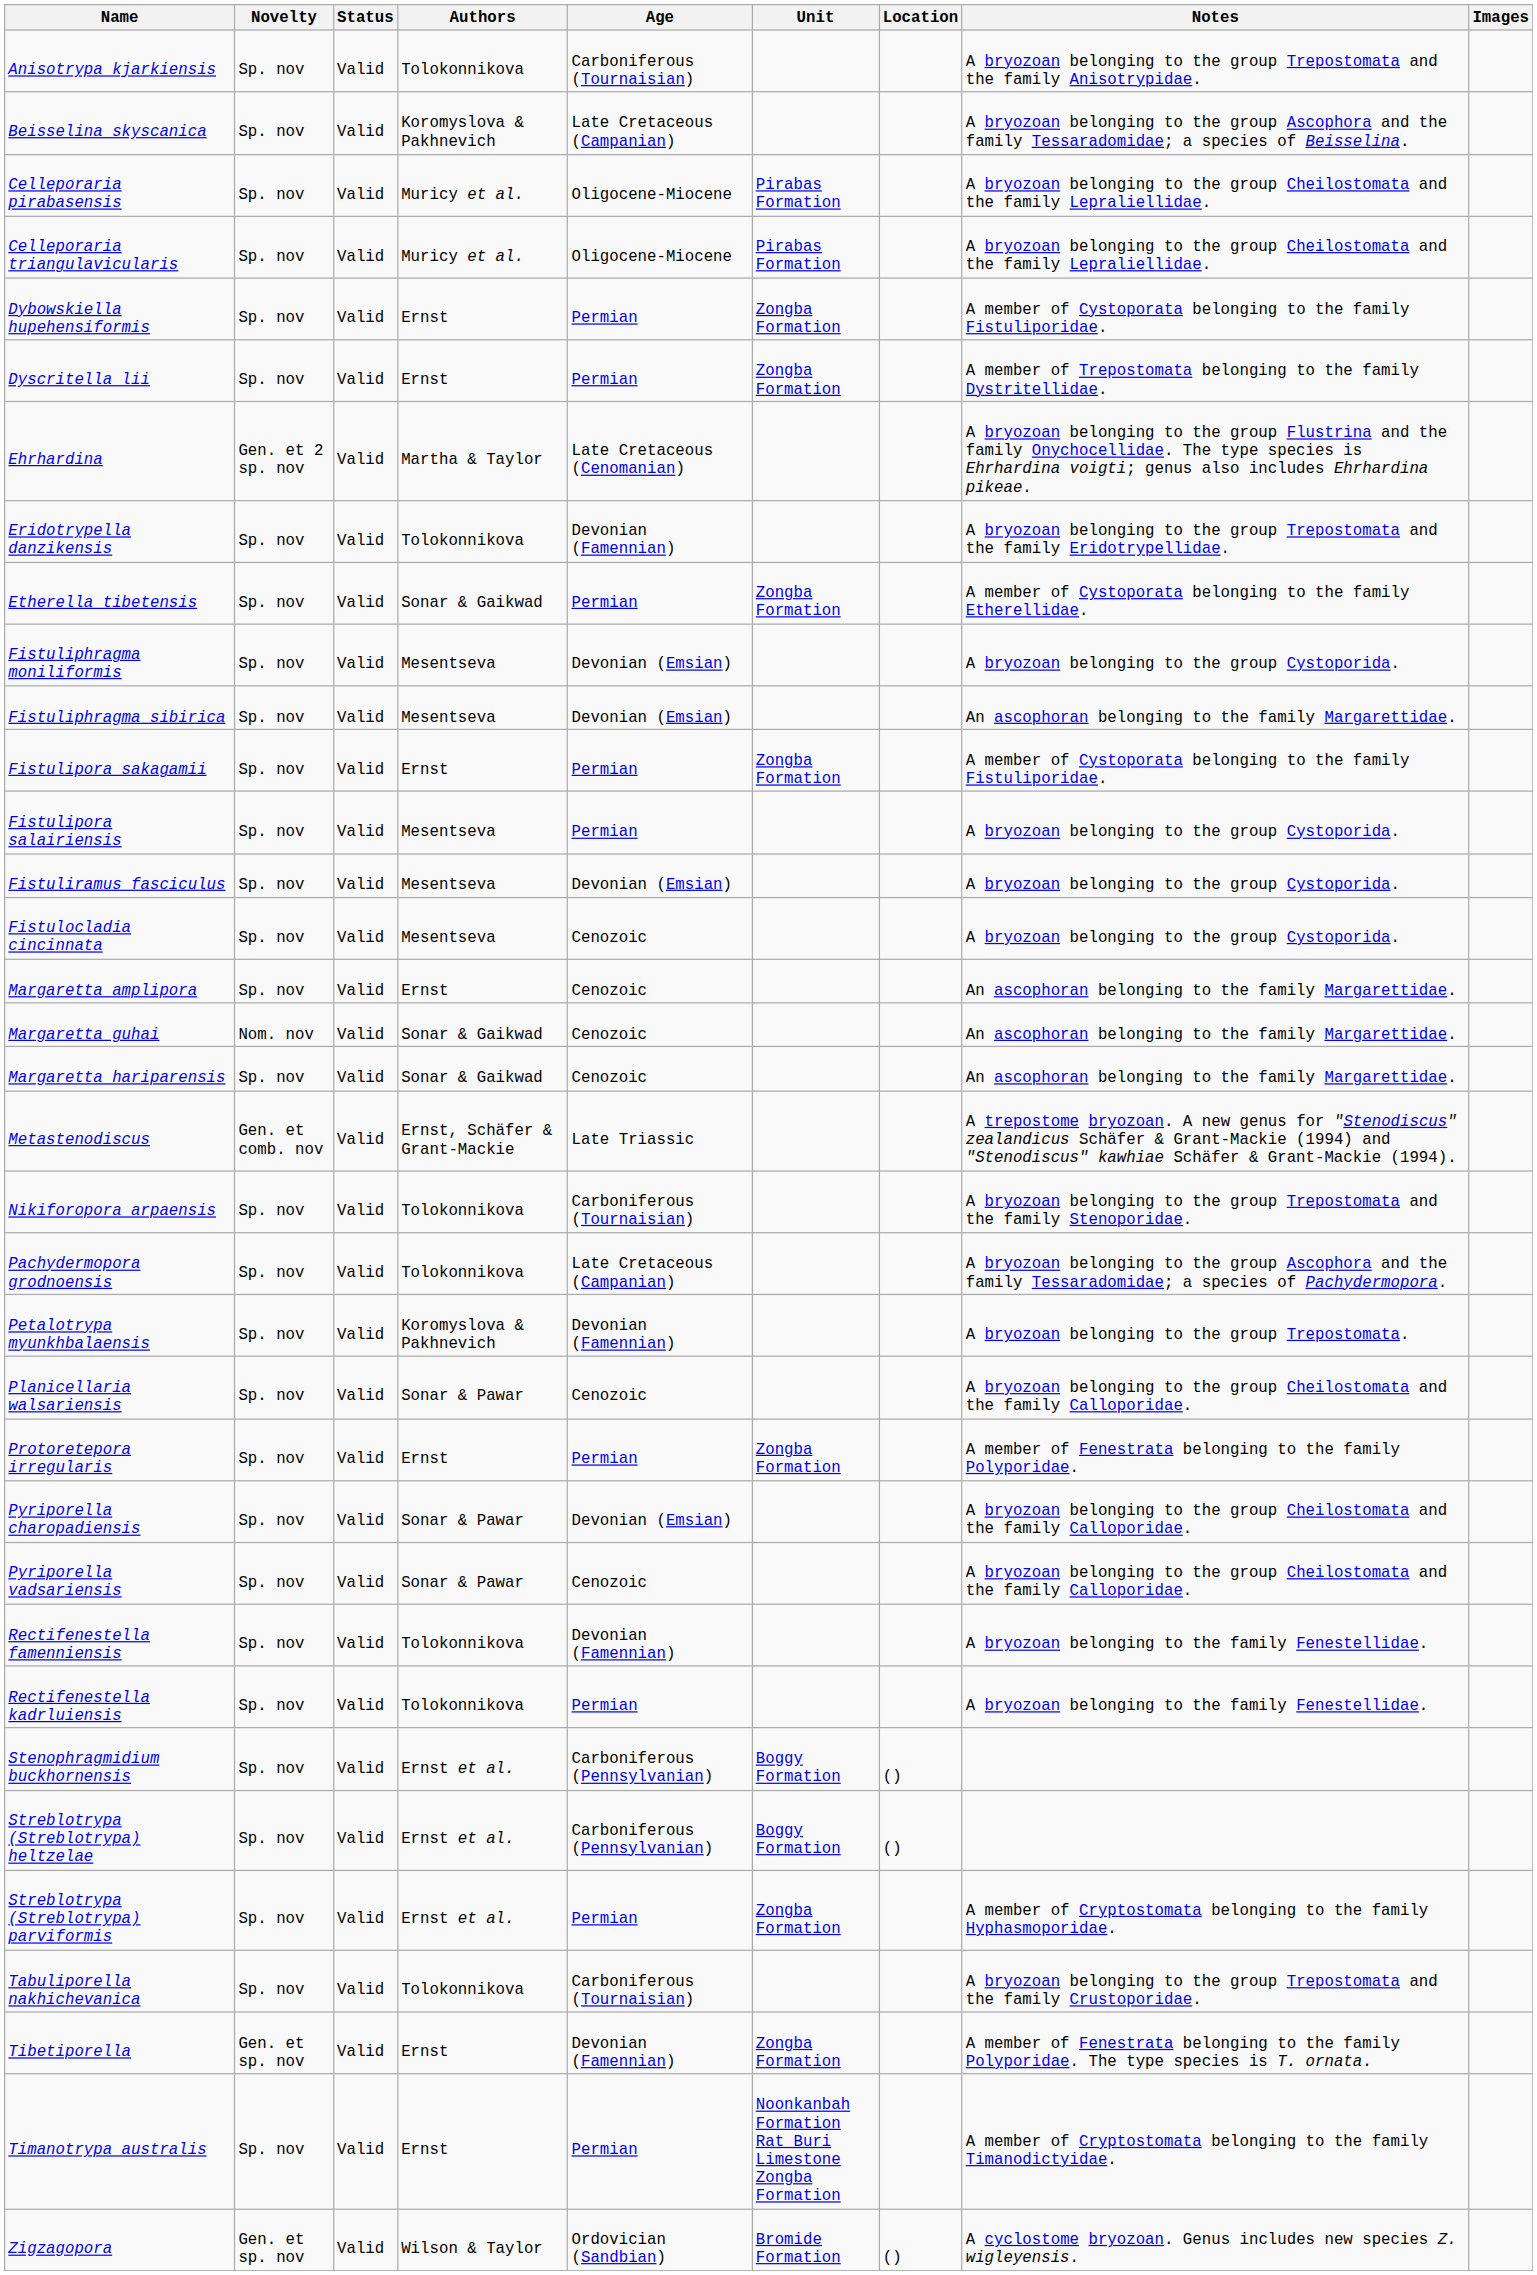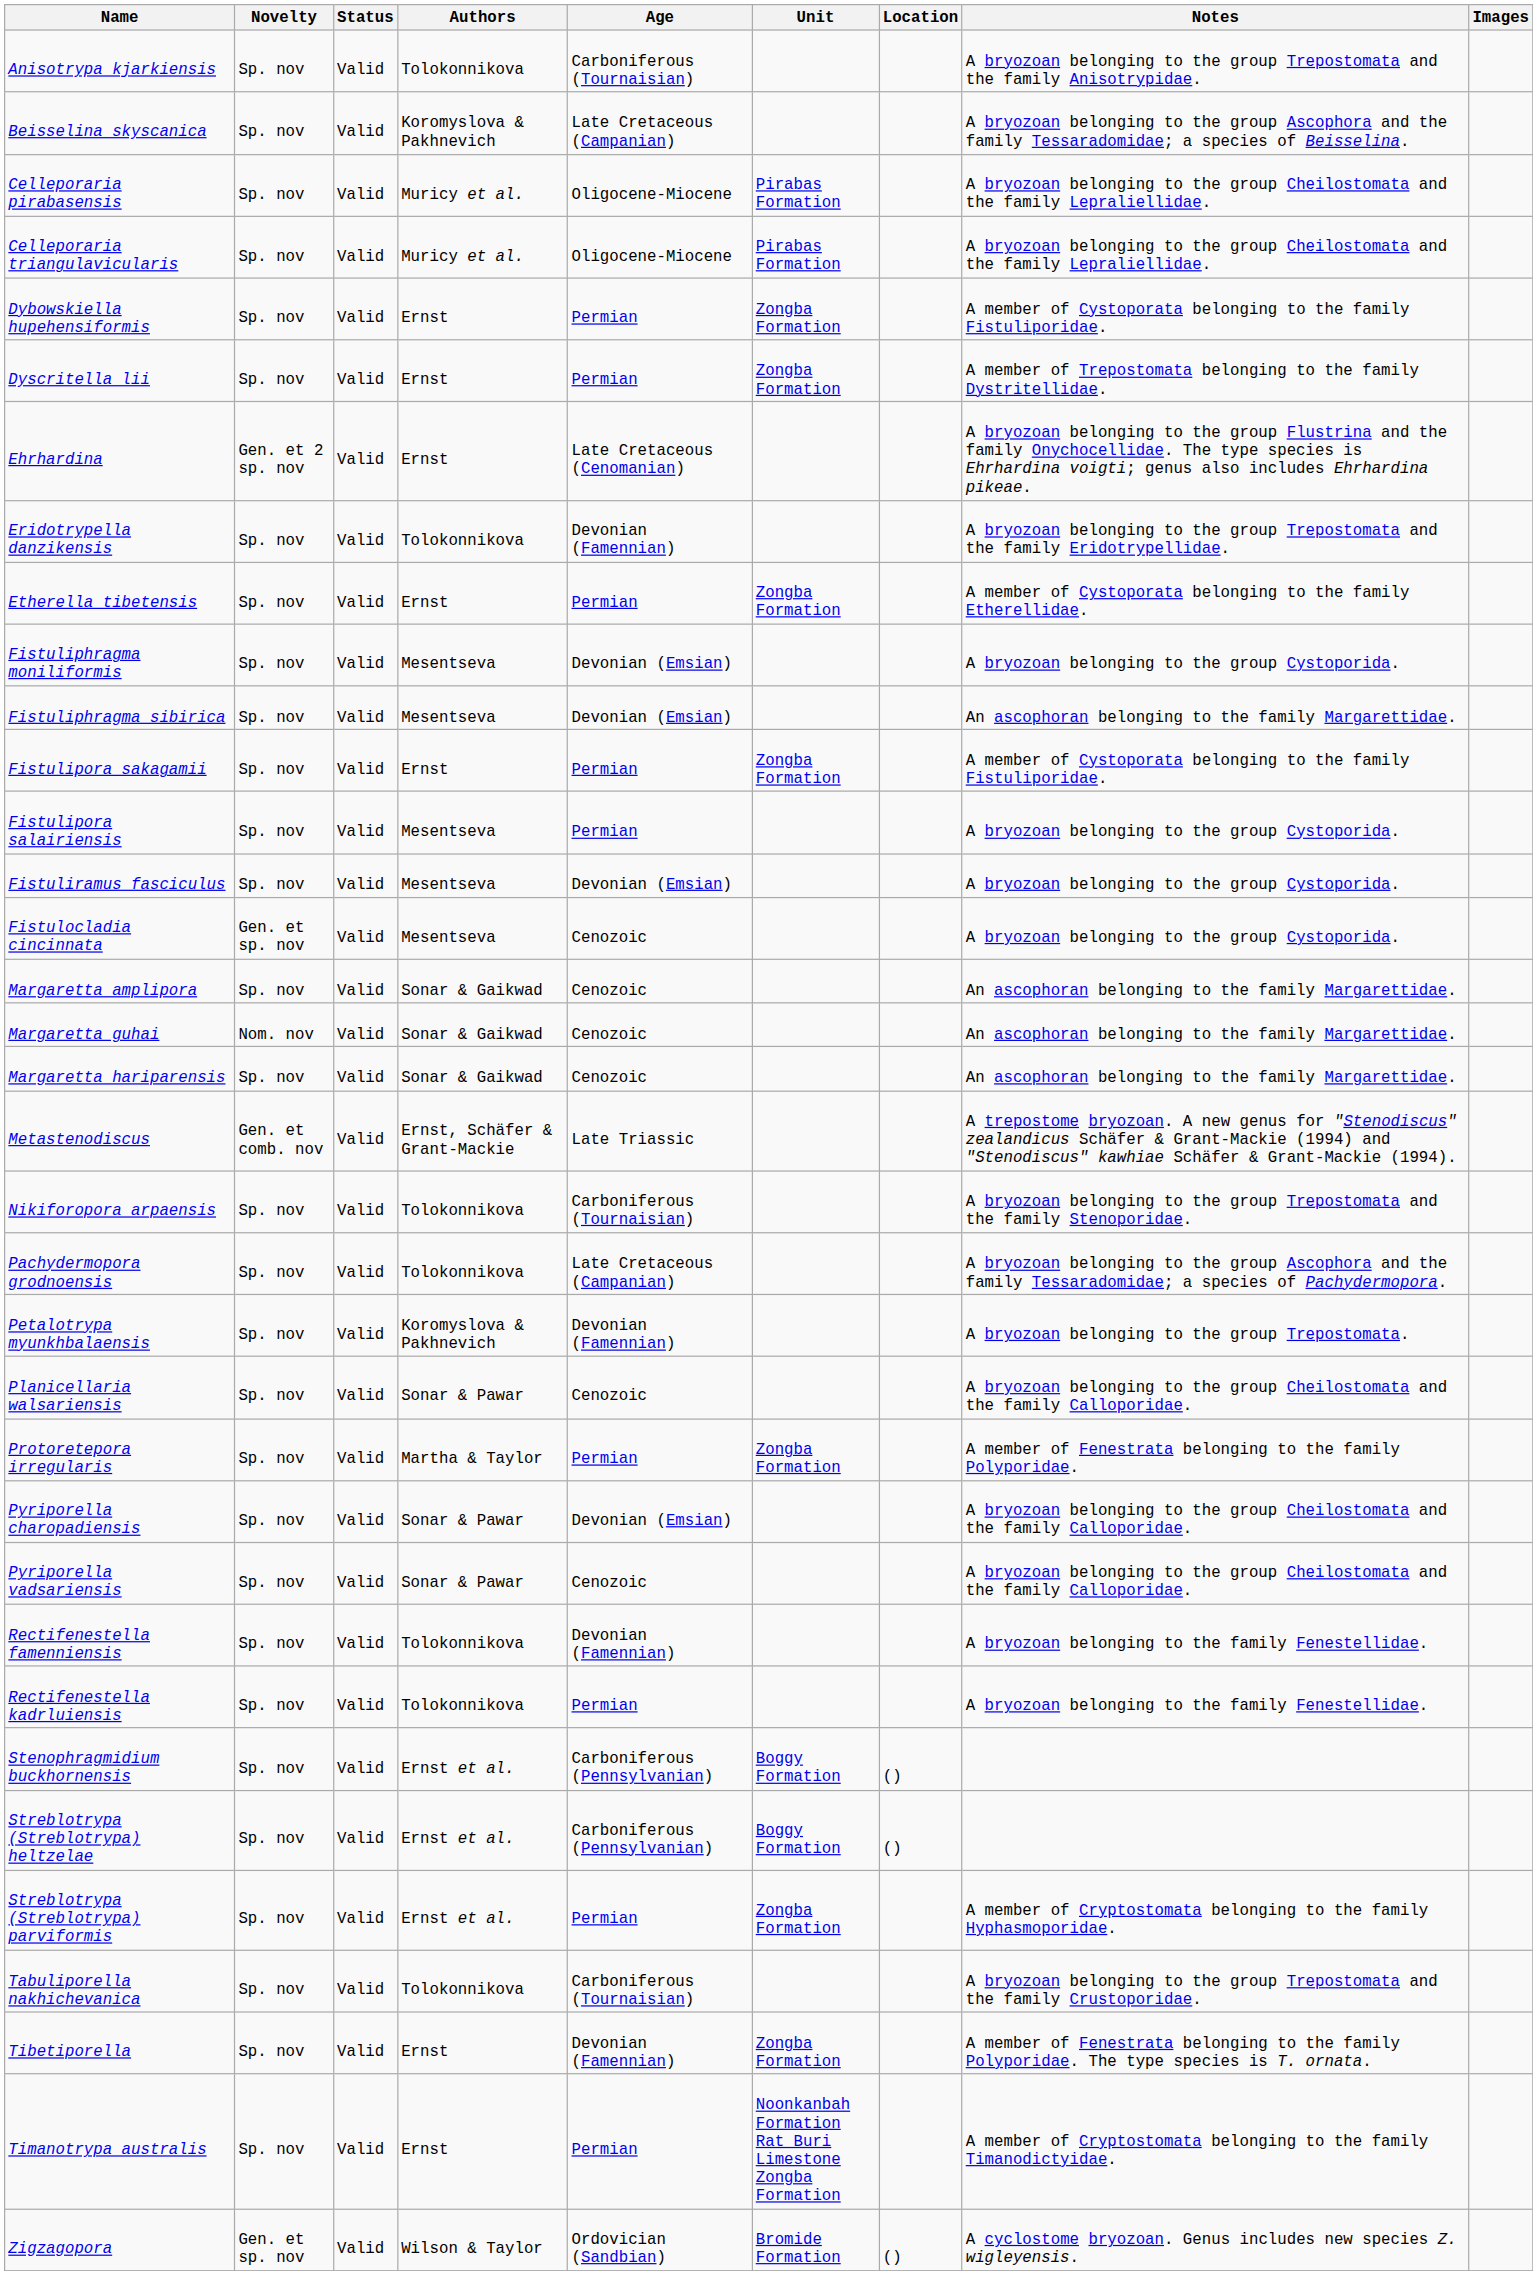(472, 460) Martha & Taylor -> (425, 460) Ernst
(472, 602) Sonar & Gaikwad -> (425, 602) Ernst
(271, 937) Sp. nov -> (271, 937) Gen. et sp. nov
(425, 990) Ernst -> (472, 990) Sonar & Gaikwad
(425, 1459) Ernst -> (472, 1459) Martha & Taylor
(271, 2052) Gen. et sp. nov -> (271, 2052) Sp. nov
